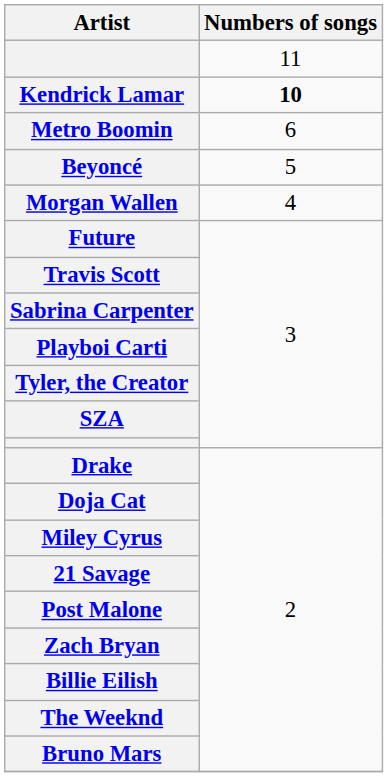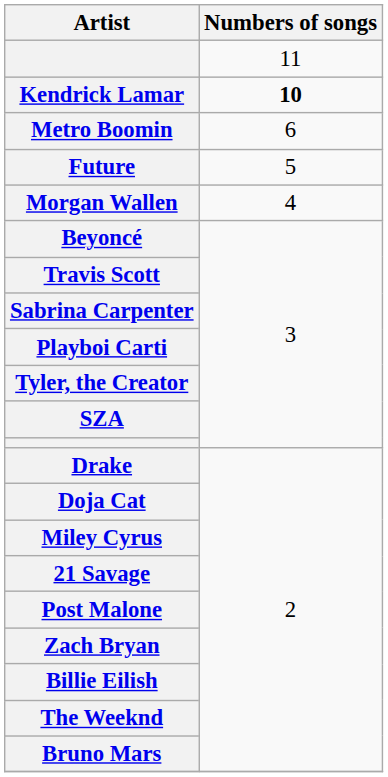(102, 166) Beyoncé -> (102, 166) Future
(102, 238) Future -> (102, 238) Beyoncé
